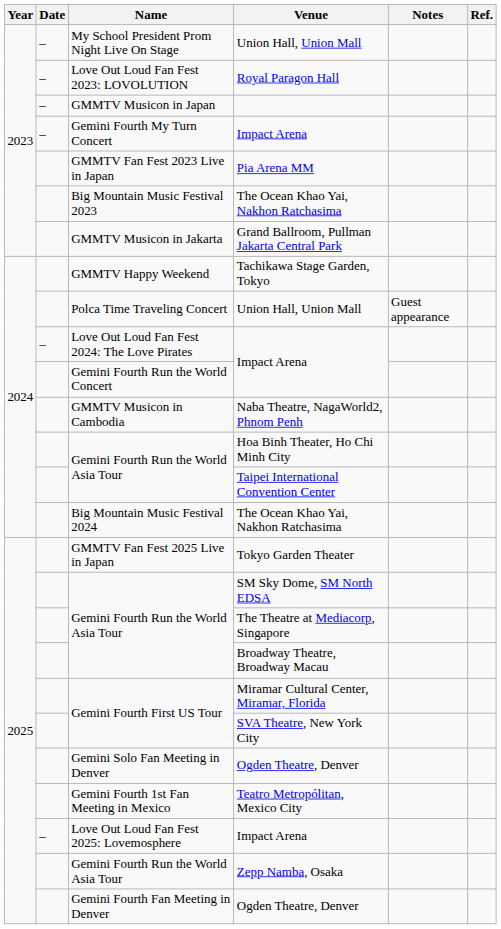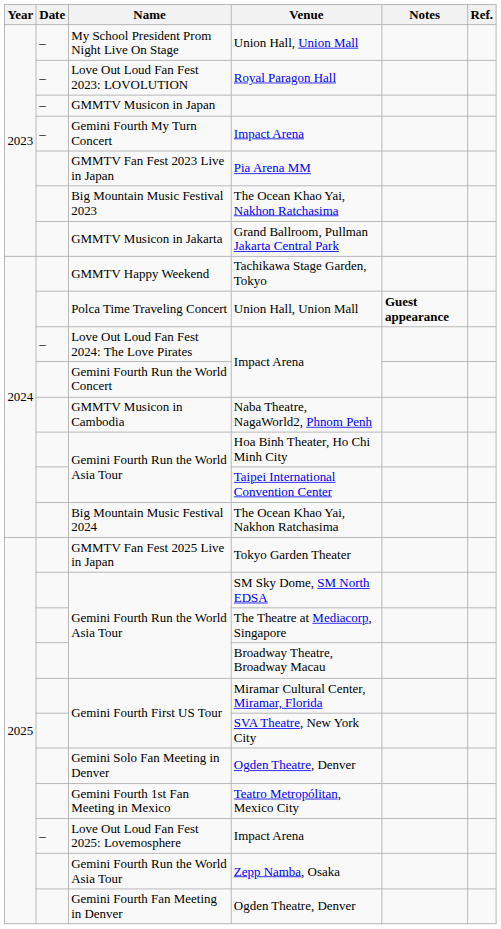(420, 309) normal -> (417, 309) bold
